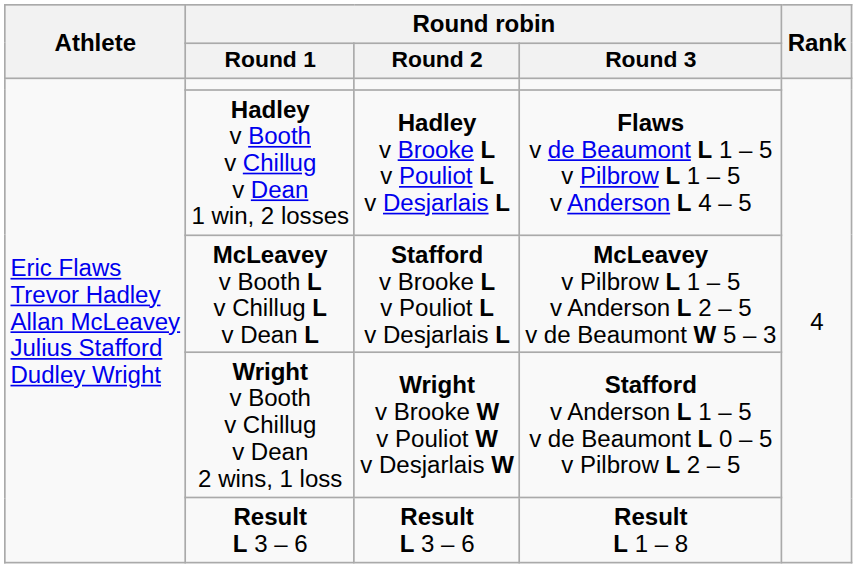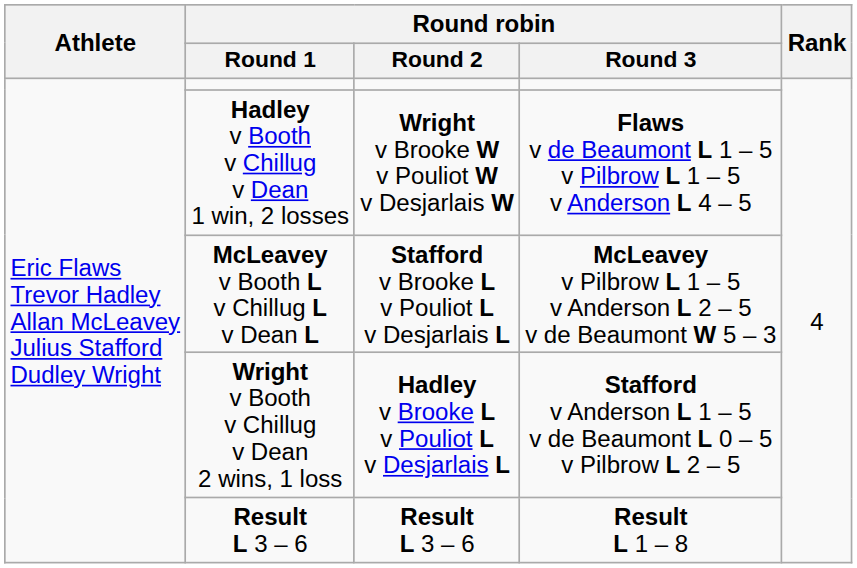(437, 163) Hadley v Brooke L v Pouliot L v Desjarlais L -> (437, 163) Wright v Brooke W v Pouliot W v Desjarlais W
(437, 426) Wright v Brooke W v Pouliot W v Desjarlais W -> (437, 426) Hadley v Brooke L v Pouliot L v Desjarlais L
